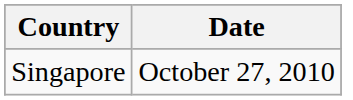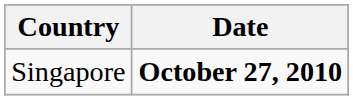(237, 71) normal -> (240, 71) bold
